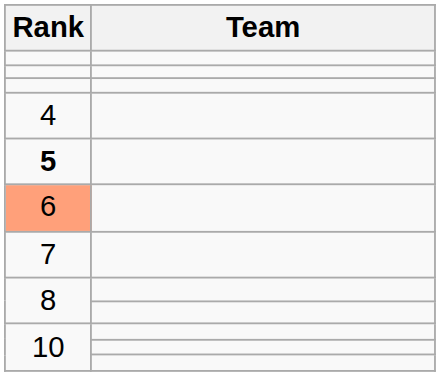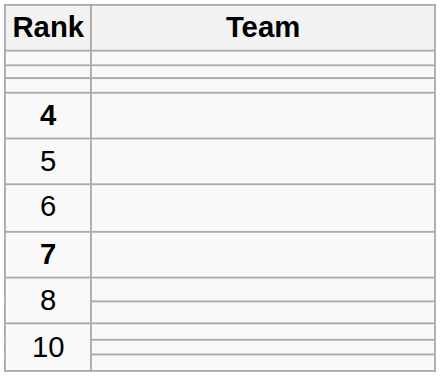(48, 114) normal -> (48, 114) bold
(48, 161) bold -> (48, 161) normal
(48, 207) lightsalmon background -> (48, 207) no background
(48, 253) normal -> (48, 253) bold
